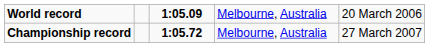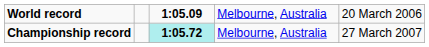(182, 33) no background -> (182, 33) paleturquoise background
